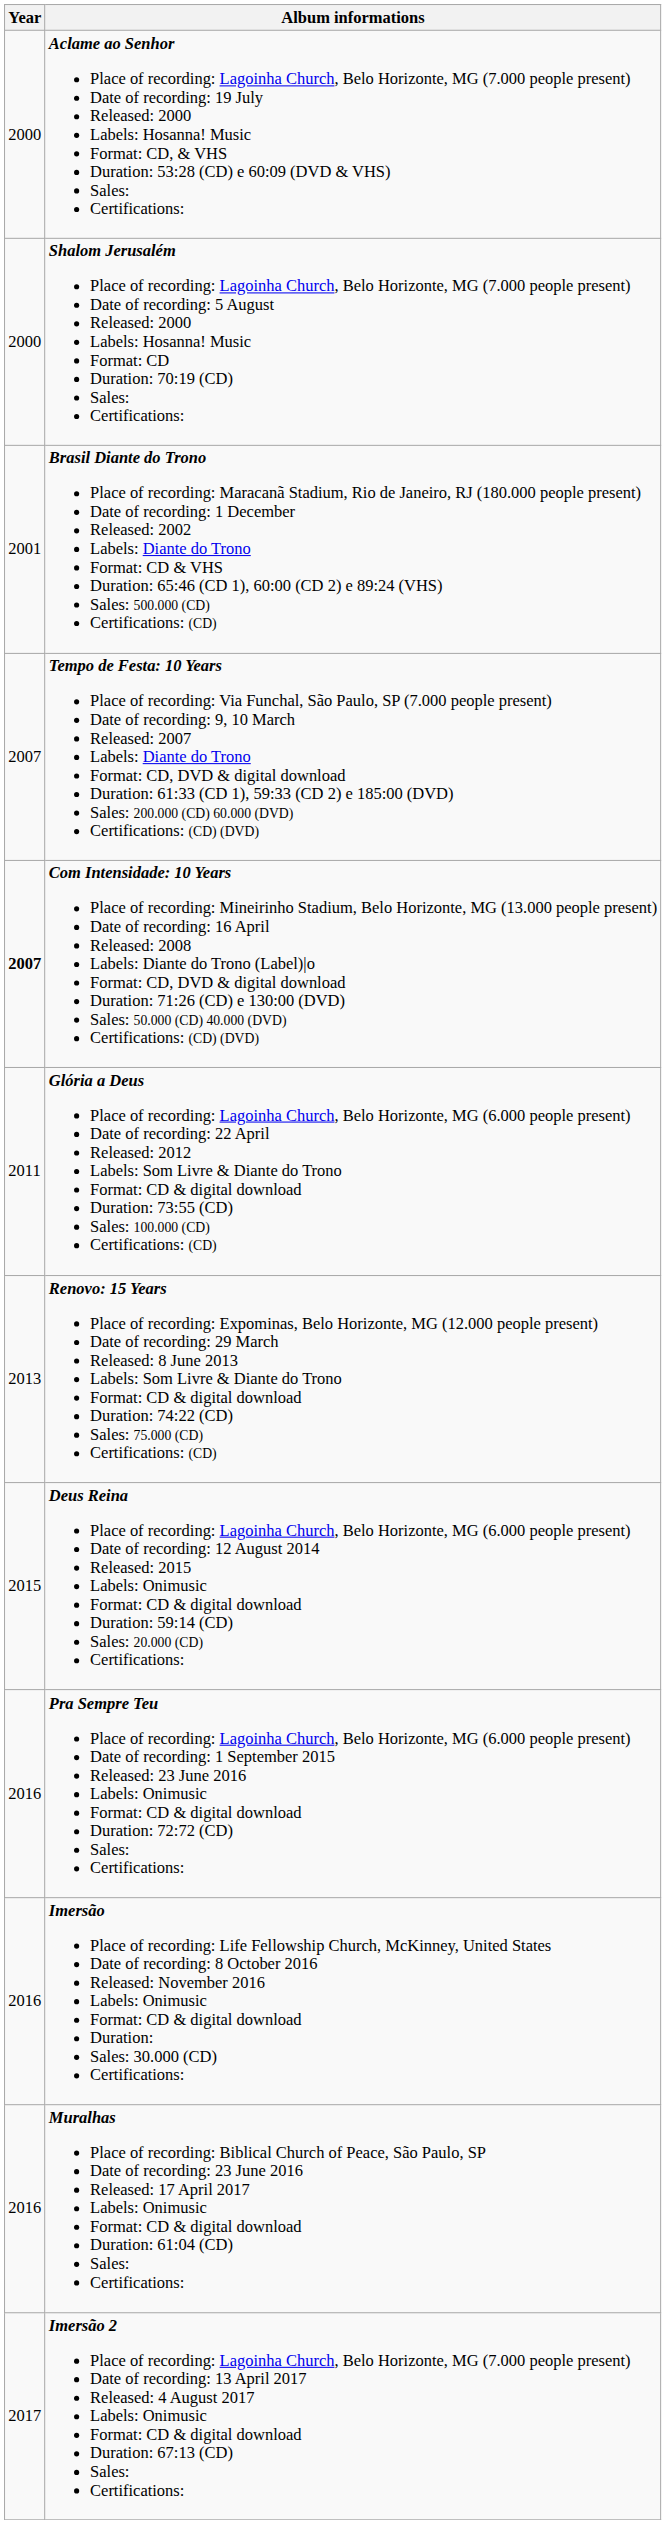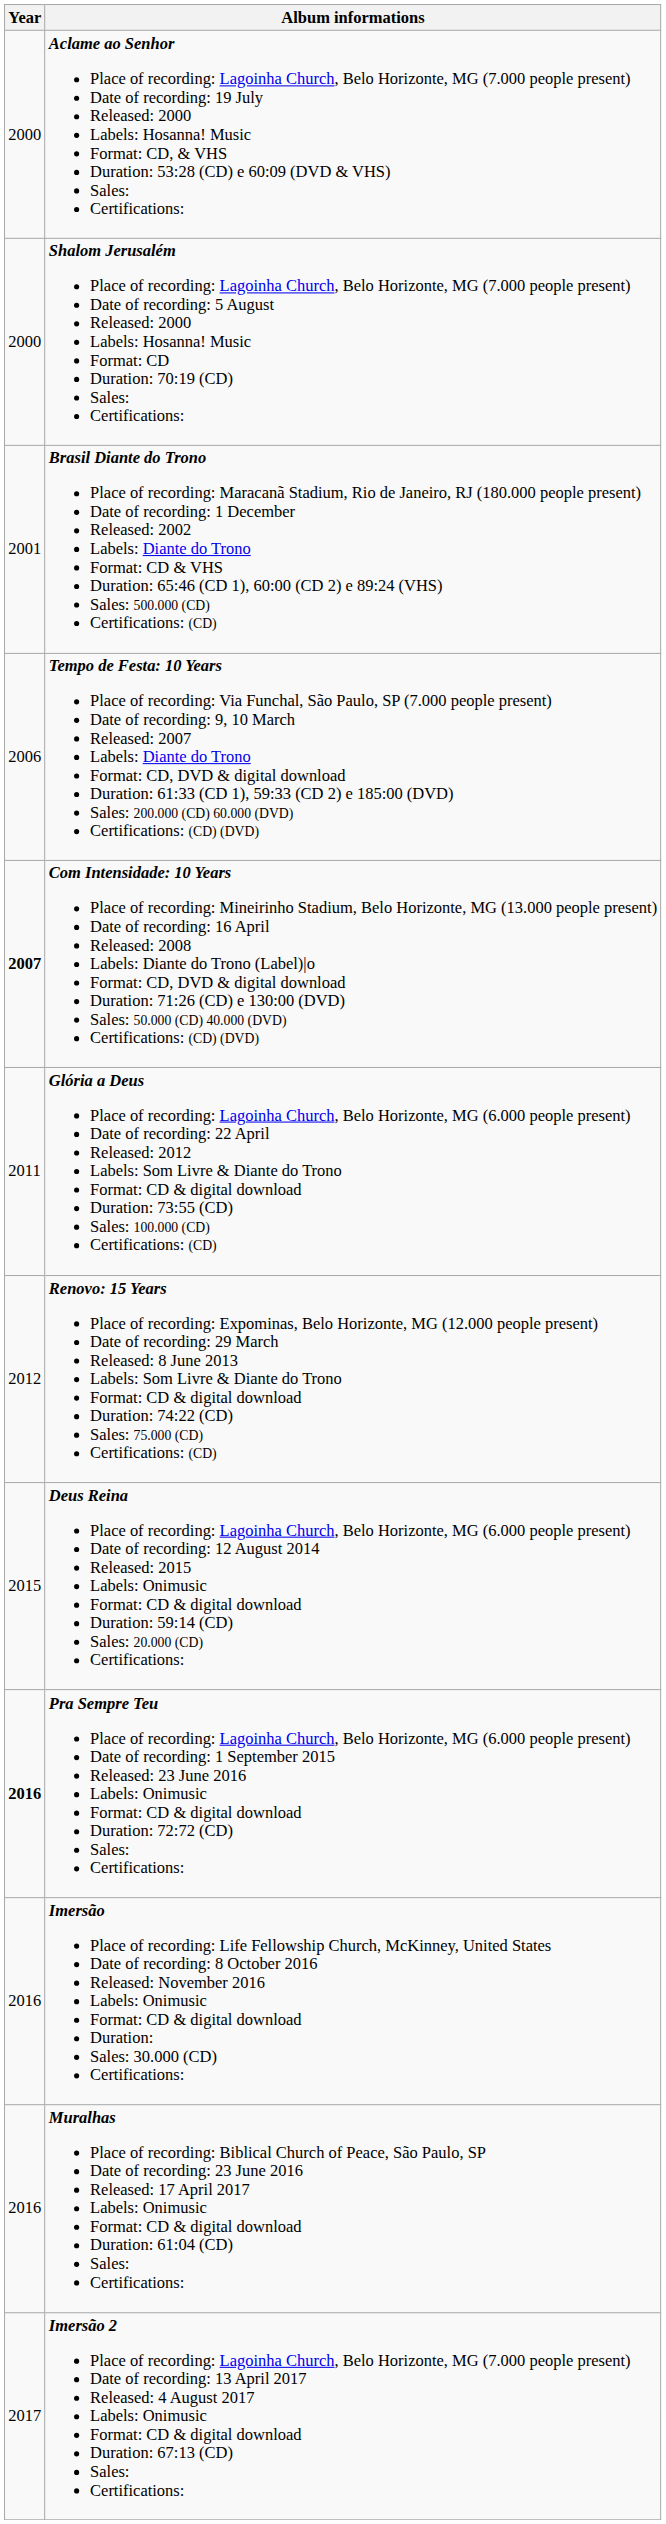(25, 756) 2007 -> (25, 756) 2006
(25, 1378) 2013 -> (25, 1378) 2012
(25, 1793) normal -> (25, 1793) bold
